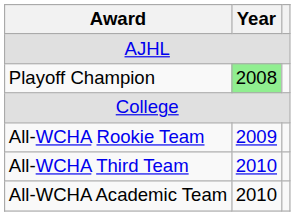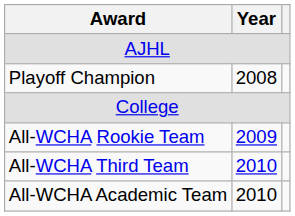(256, 78) lightgreen background -> (256, 78) no background
